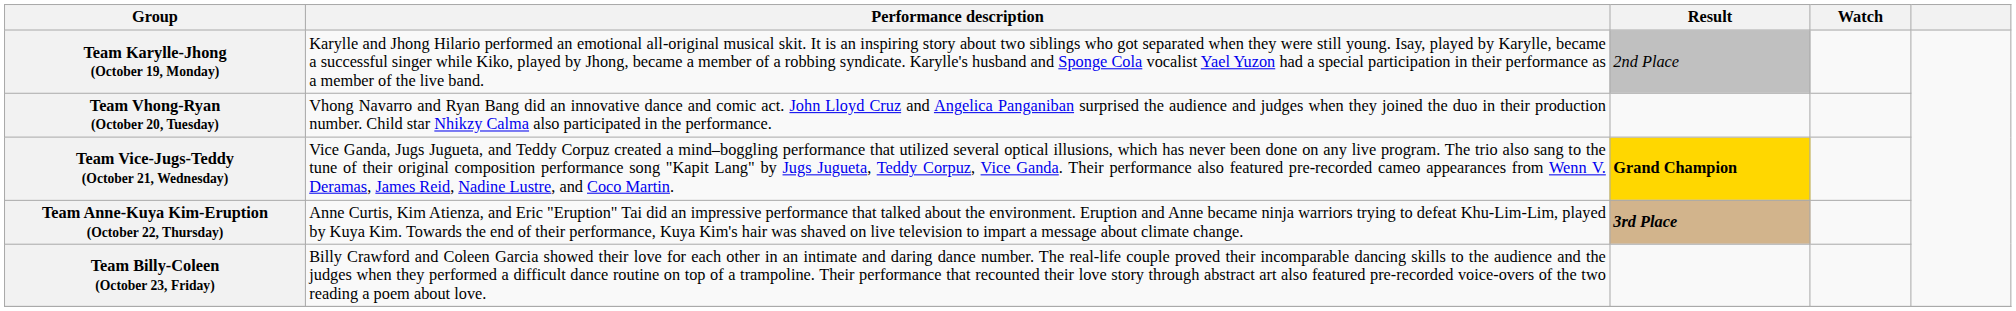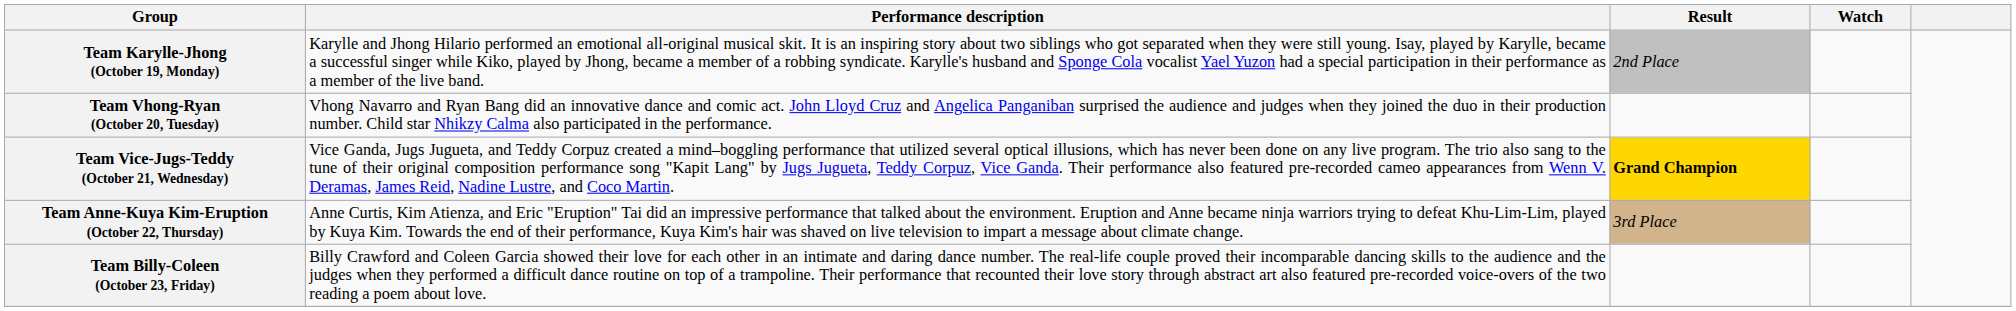(1645, 221) bold -> (1645, 221) normal
